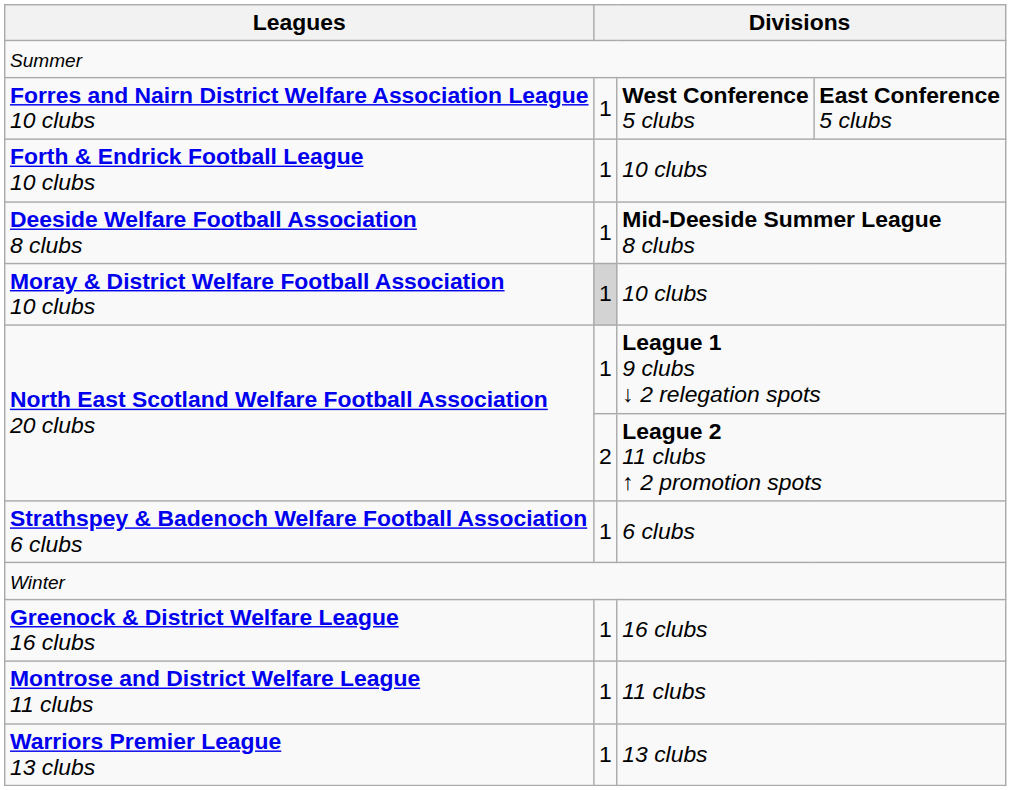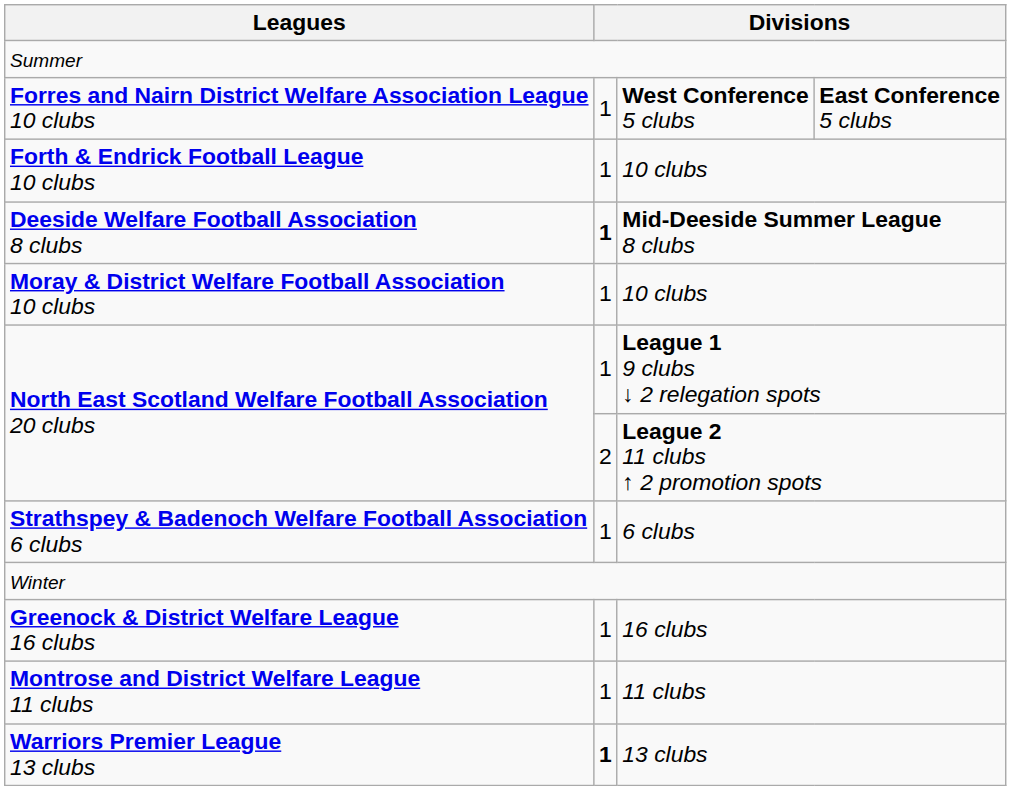(605, 232) normal -> (605, 232) bold
(605, 294) lightgrey background -> (605, 294) no background
(605, 754) normal -> (605, 754) bold
